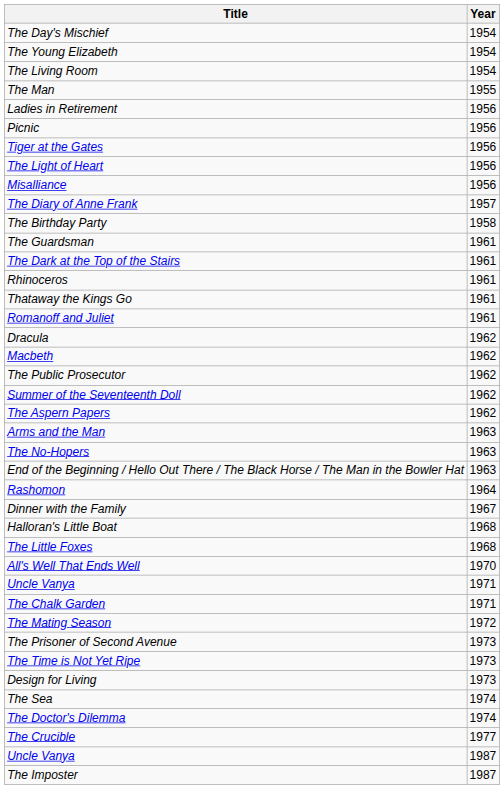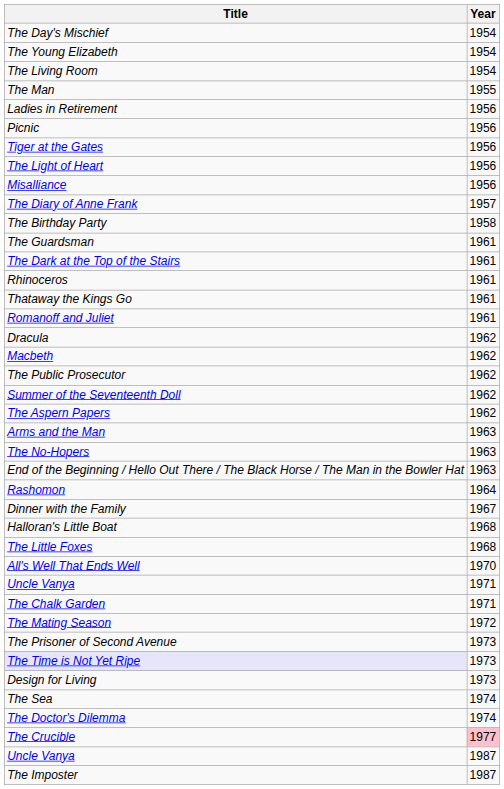(74, 661) no background -> (74, 661) lavender background
(483, 737) no background -> (483, 737) pink background
